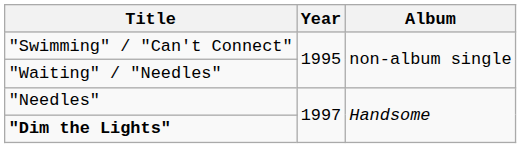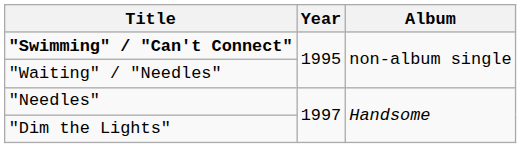(151, 46) normal -> (151, 46) bold
(90, 129) bold -> (90, 129) normal
